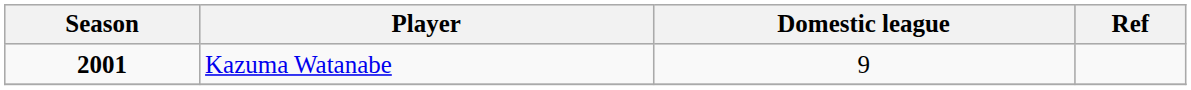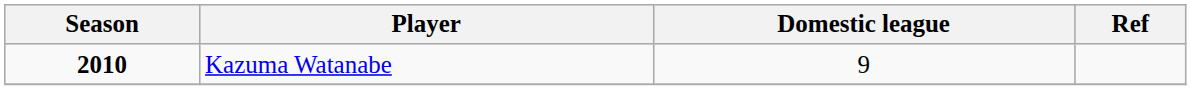(102, 63) 2001 -> (102, 63) 2010
